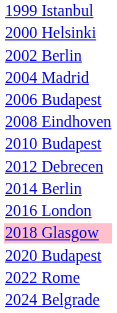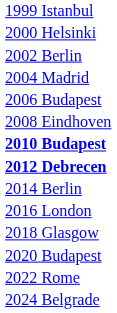(53, 144) normal -> (56, 144) bold
(54, 166) normal -> (56, 166) bold
(52, 233) pink background -> (52, 233) no background
